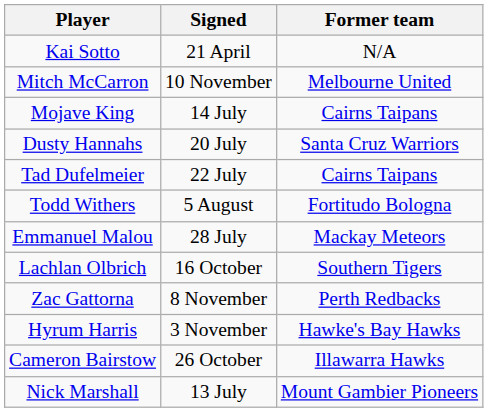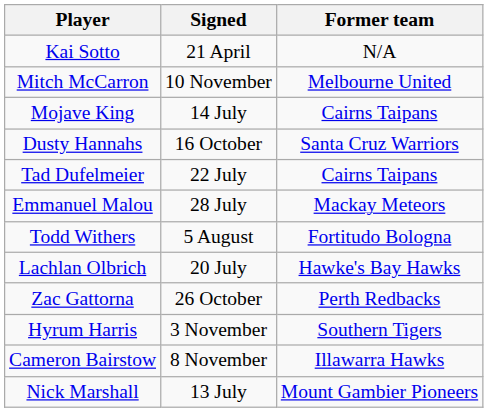(218, 143) 20 July -> (218, 143) 16 October
rows swapped: (83, 236) <-> (83, 205)
(218, 267) 16 October -> (218, 267) 20 July
(379, 267) Southern Tigers -> (379, 267) Hawke's Bay Hawks
(218, 298) 8 November -> (218, 298) 26 October
(379, 329) Hawke's Bay Hawks -> (379, 329) Southern Tigers
(218, 360) 26 October -> (218, 360) 8 November
